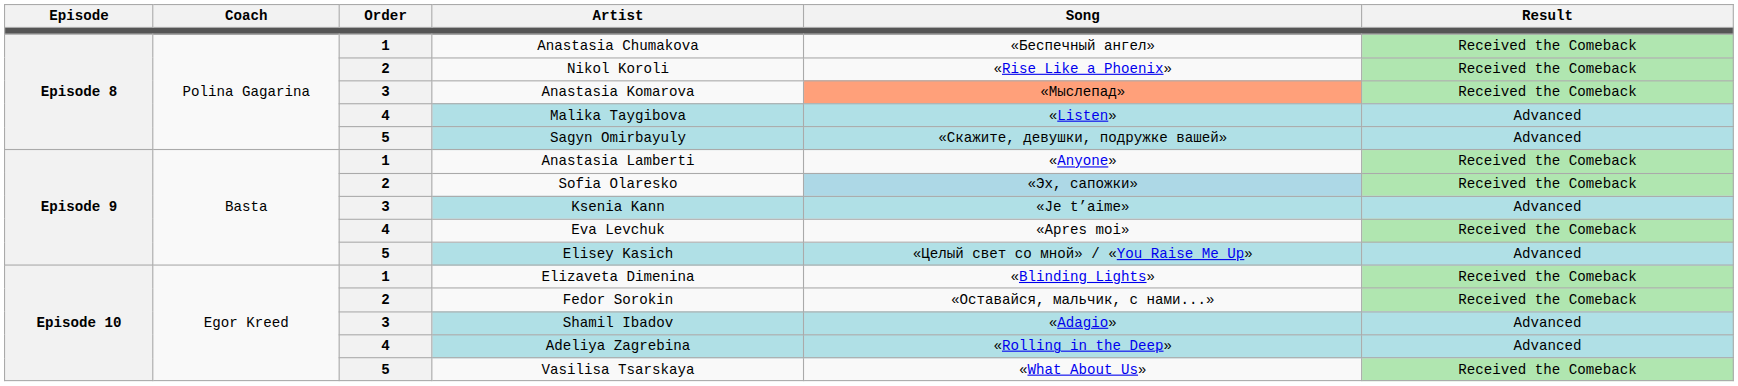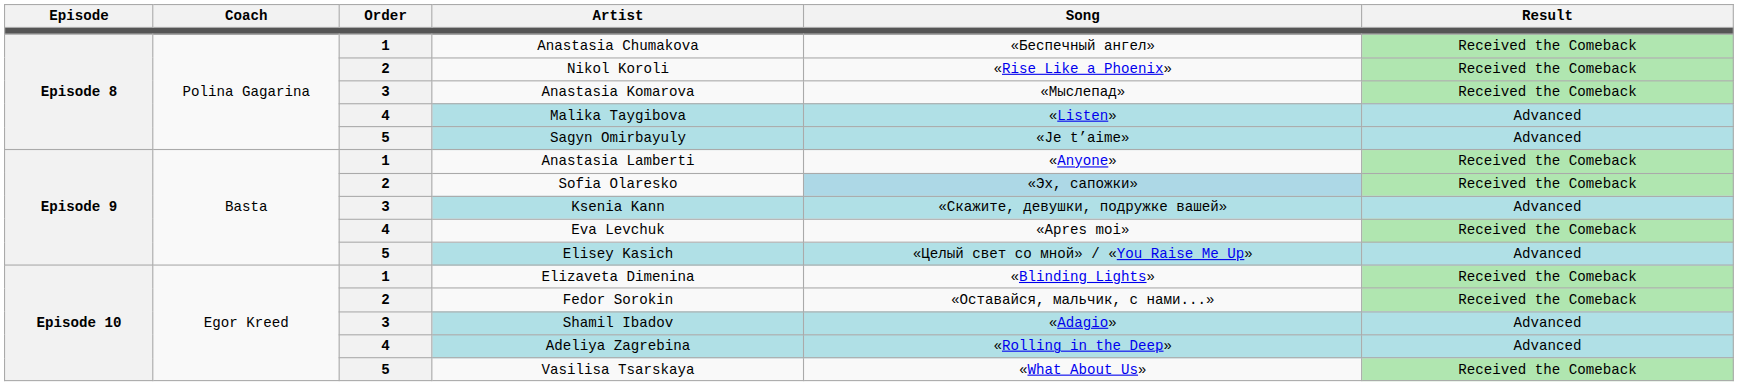(1083, 92) lightsalmon background -> (1083, 92) no background
(1083, 138) «Скажите, девушки, подружке вашей» -> (1083, 138) «Je t’aime»
(1083, 208) «Je t’aime» -> (1083, 208) «Скажите, девушки, подружке вашей»
